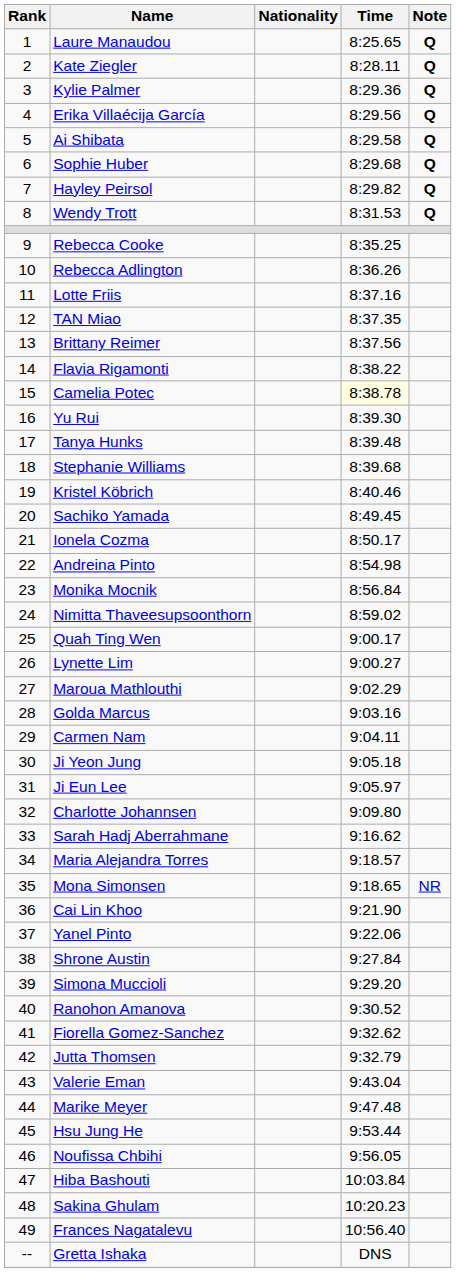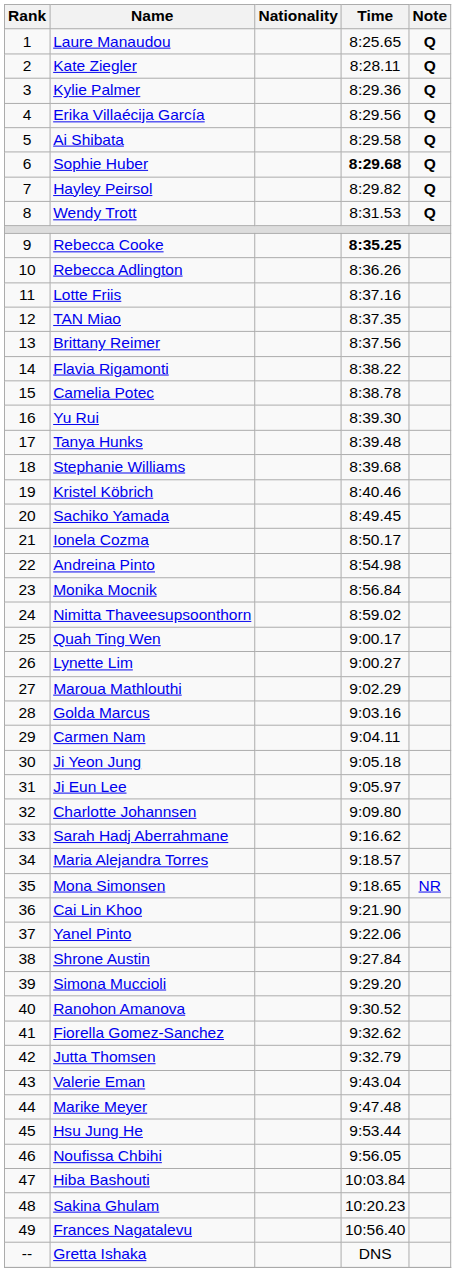(375, 164) normal -> (375, 164) bold
(375, 245) normal -> (375, 245) bold
(375, 393) lightyellow background -> (375, 393) no background
